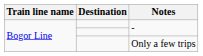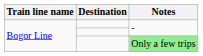(163, 43) no background -> (163, 43) lightgreen background
